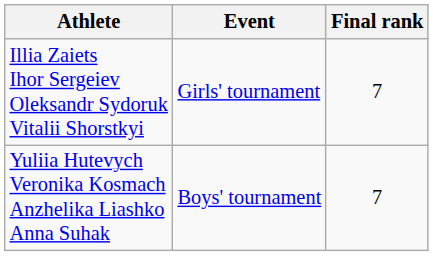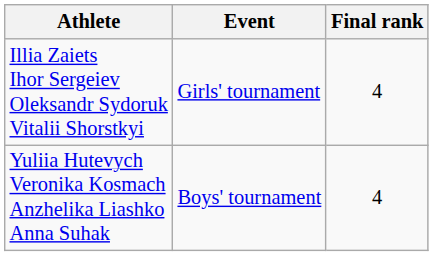(377, 91) 7 -> (377, 91) 4
(377, 197) 7 -> (377, 197) 4
